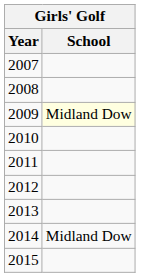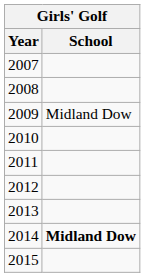(89, 114) lightyellow background -> (89, 114) no background
(89, 235) normal -> (91, 235) bold
